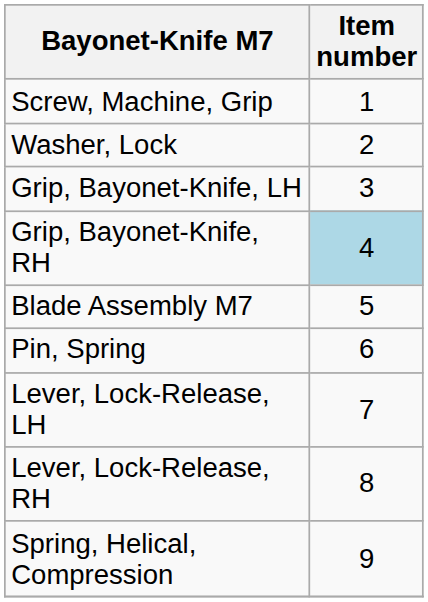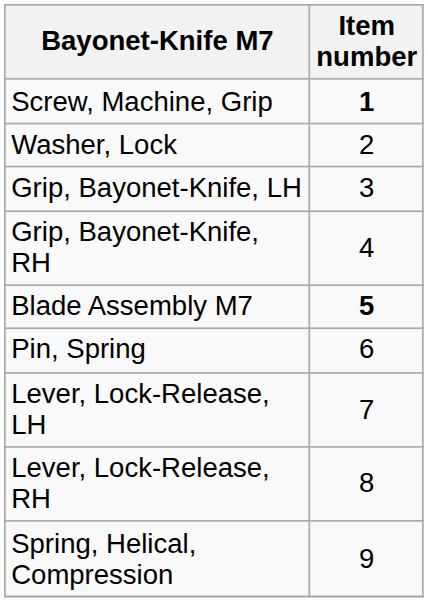(367, 100) normal -> (367, 100) bold
(367, 247) lightblue background -> (367, 247) no background
(367, 306) normal -> (367, 306) bold
